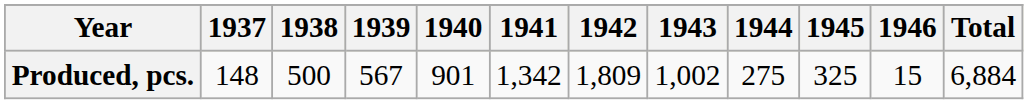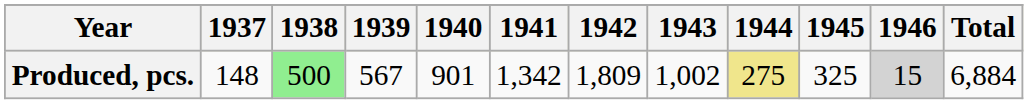(309, 74) no background -> (309, 74) lightgreen background
(763, 74) no background -> (763, 74) khaki background
(907, 74) no background -> (907, 74) lightgrey background
